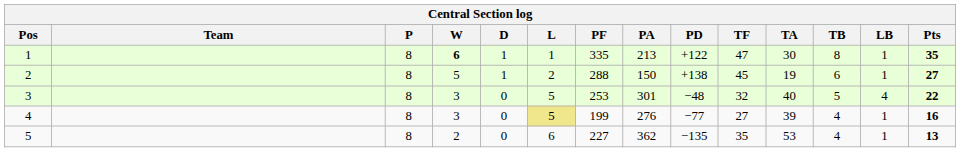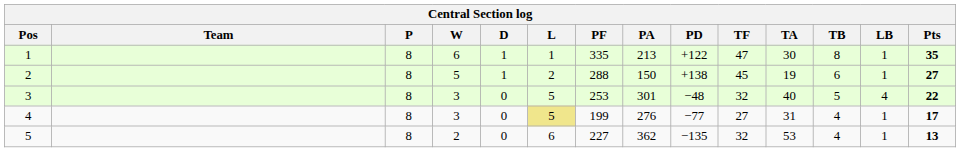(456, 55) bold -> (456, 55) normal
(789, 116) 39 -> (789, 116) 31
(932, 116) 16 -> (932, 116) 17
(742, 136) 35 -> (742, 136) 32
